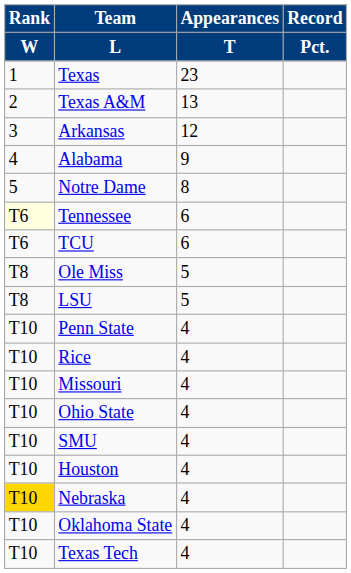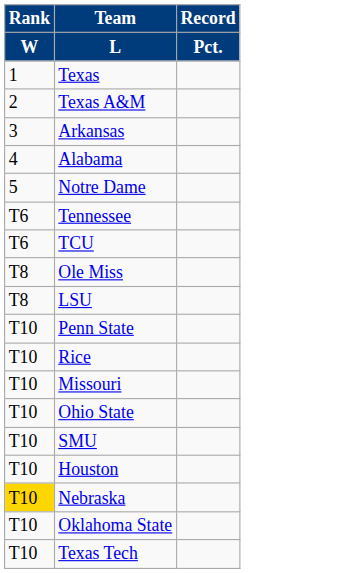- column: (230, 46)
(19, 215) lightyellow background -> (19, 215) no background
